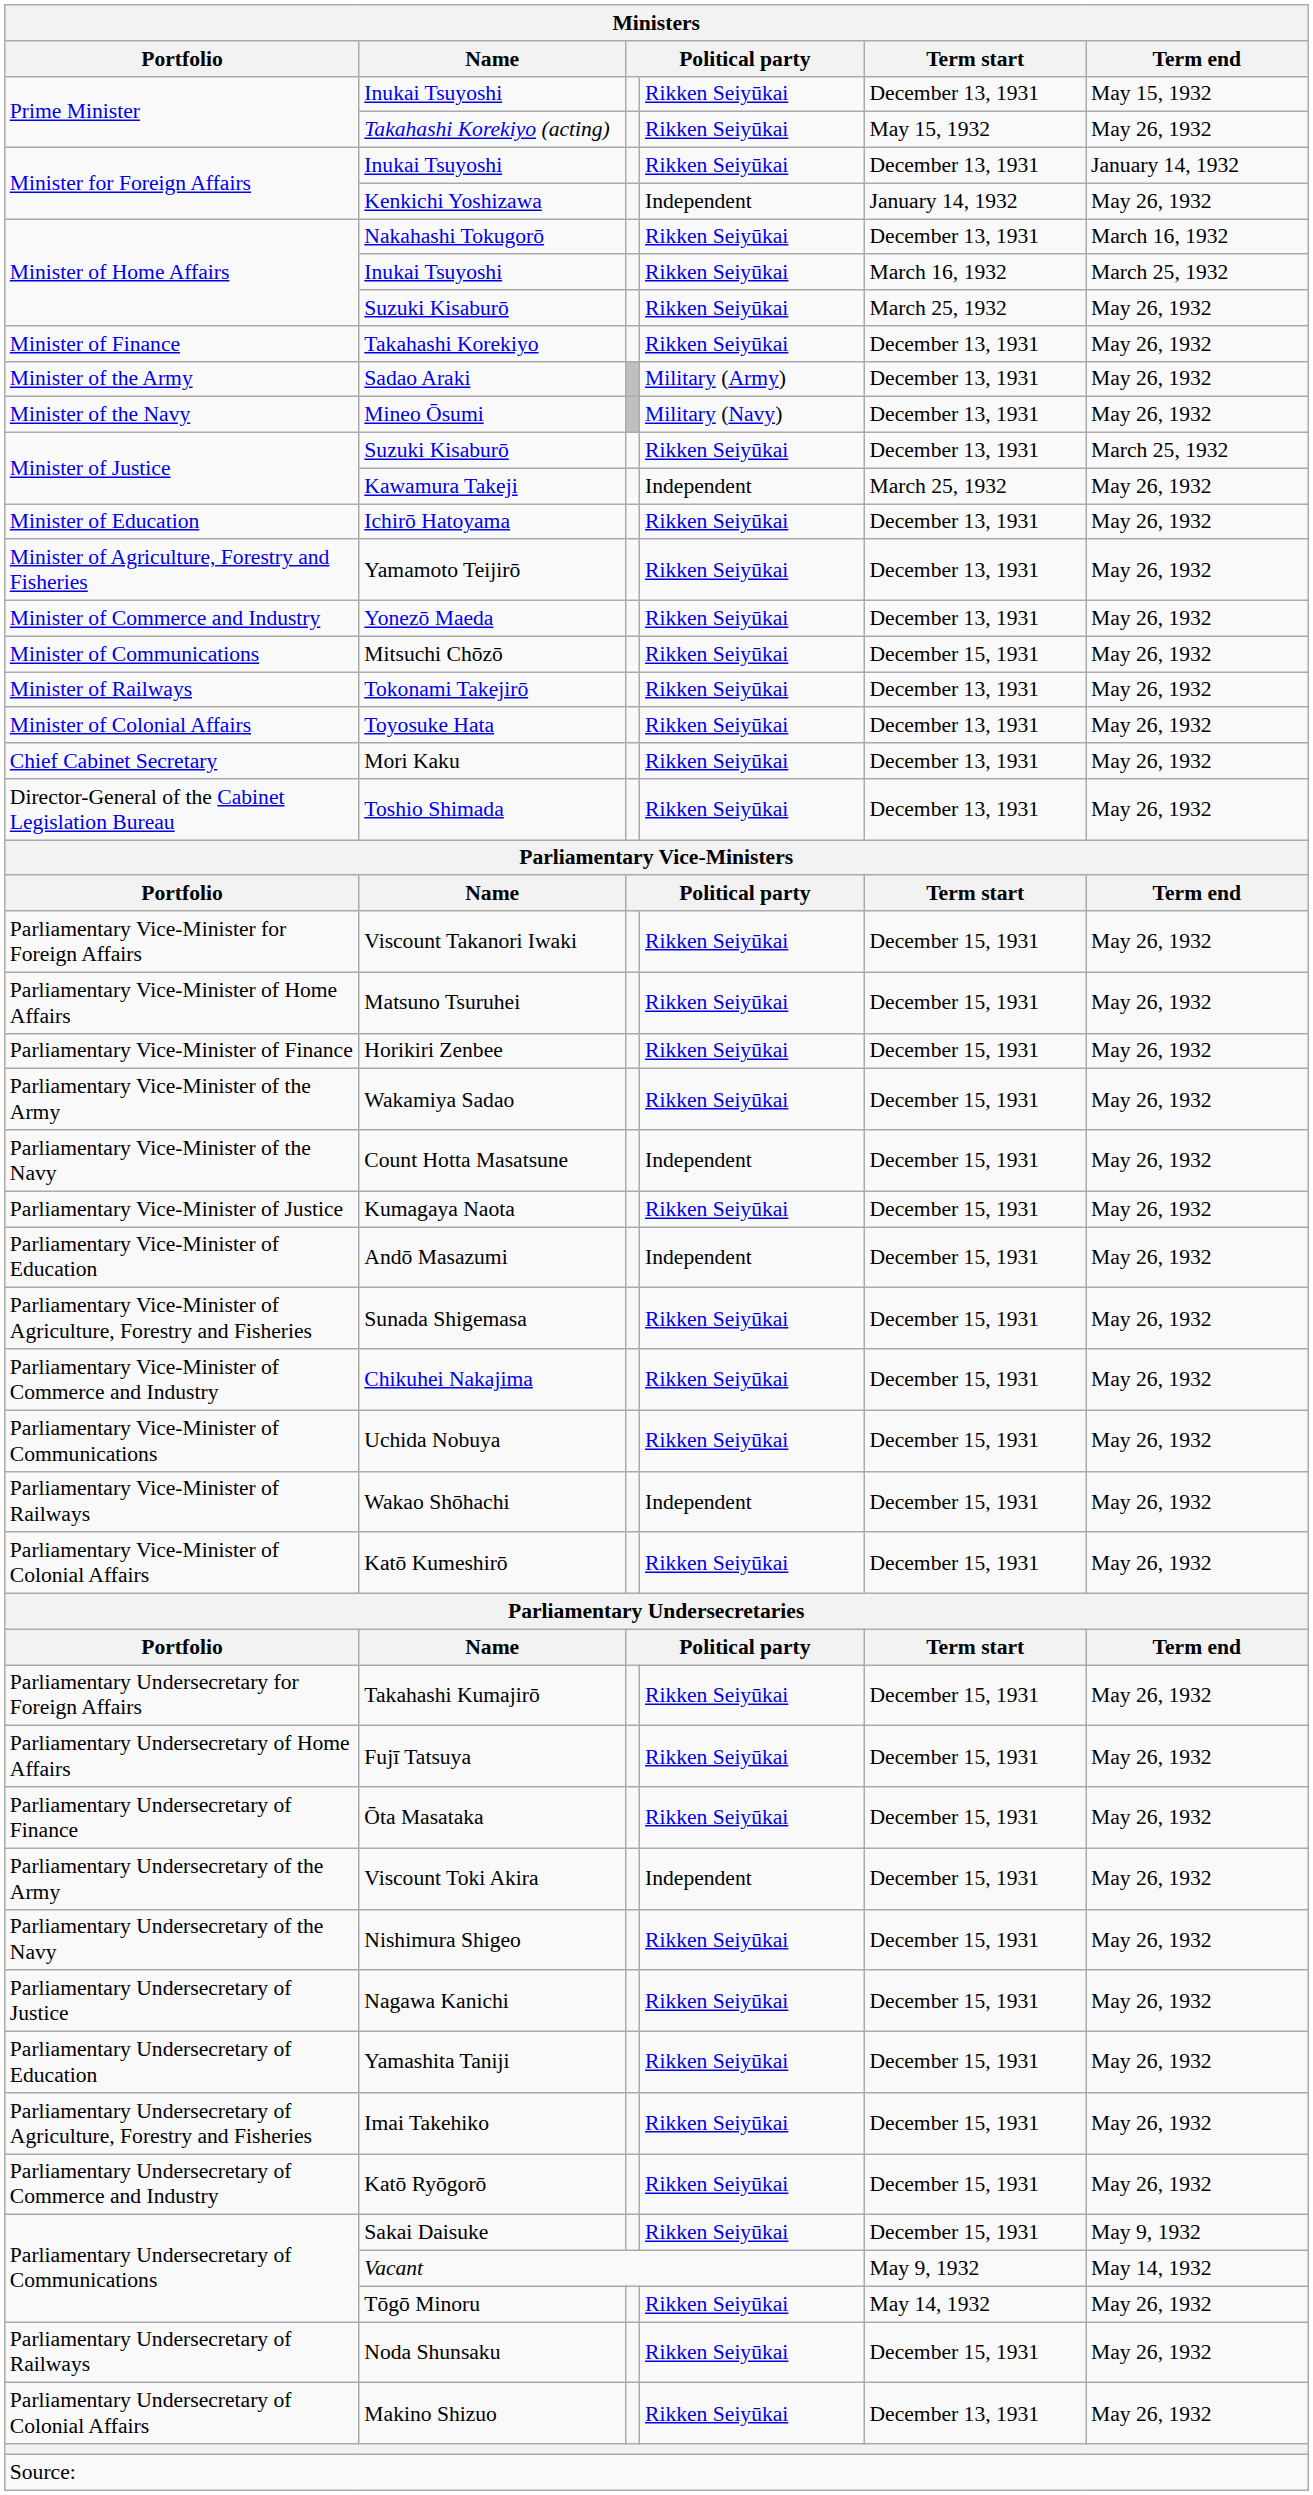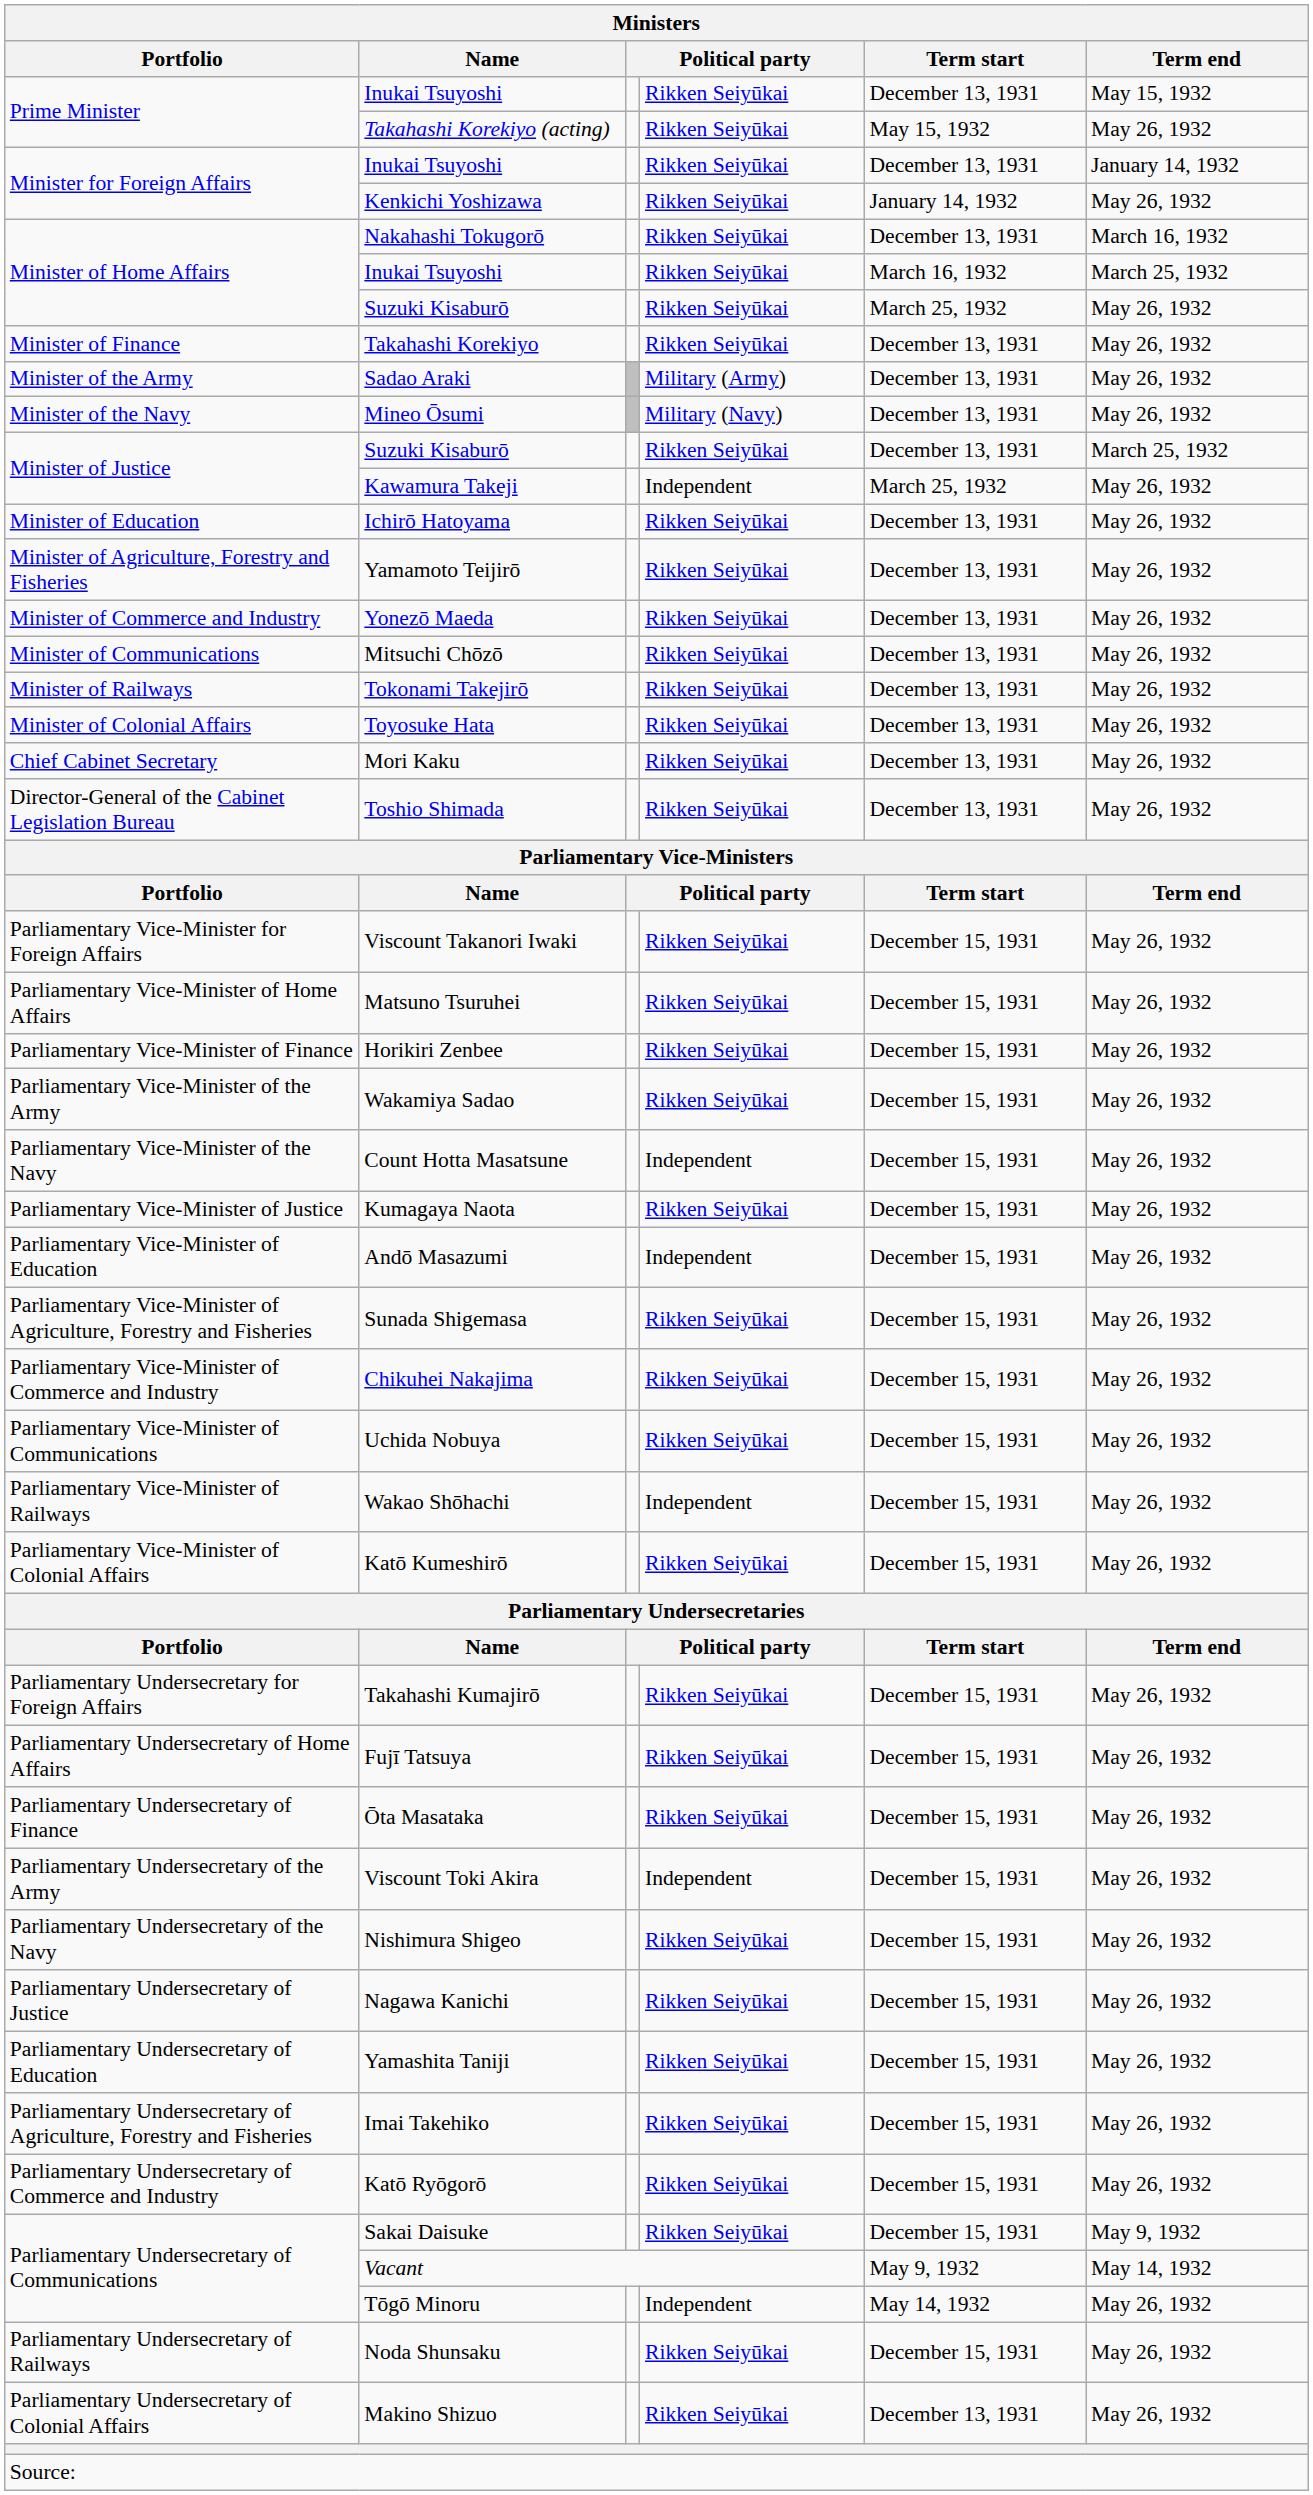(698, 200) Independent -> (717, 200) Rikken Seiyūkai
(954, 653) December 15, 1931 -> (954, 653) December 13, 1931
(717, 2303) Rikken Seiyūkai -> (698, 2303) Independent
